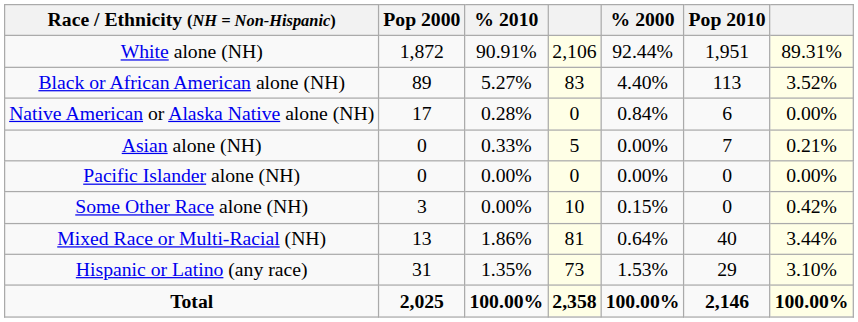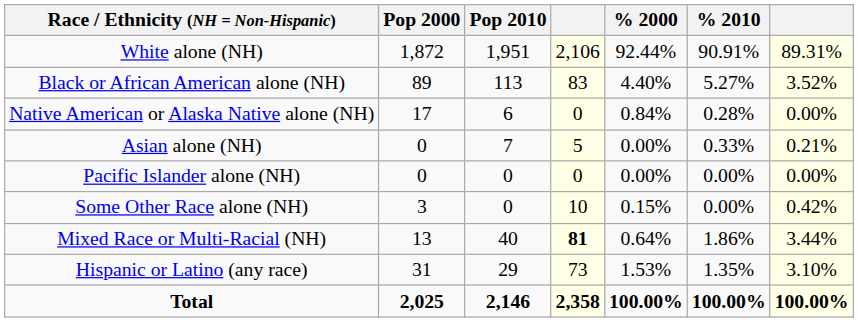columns swapped: (727, 20) <-> (506, 20)
(574, 238) normal -> (578, 238) bold
